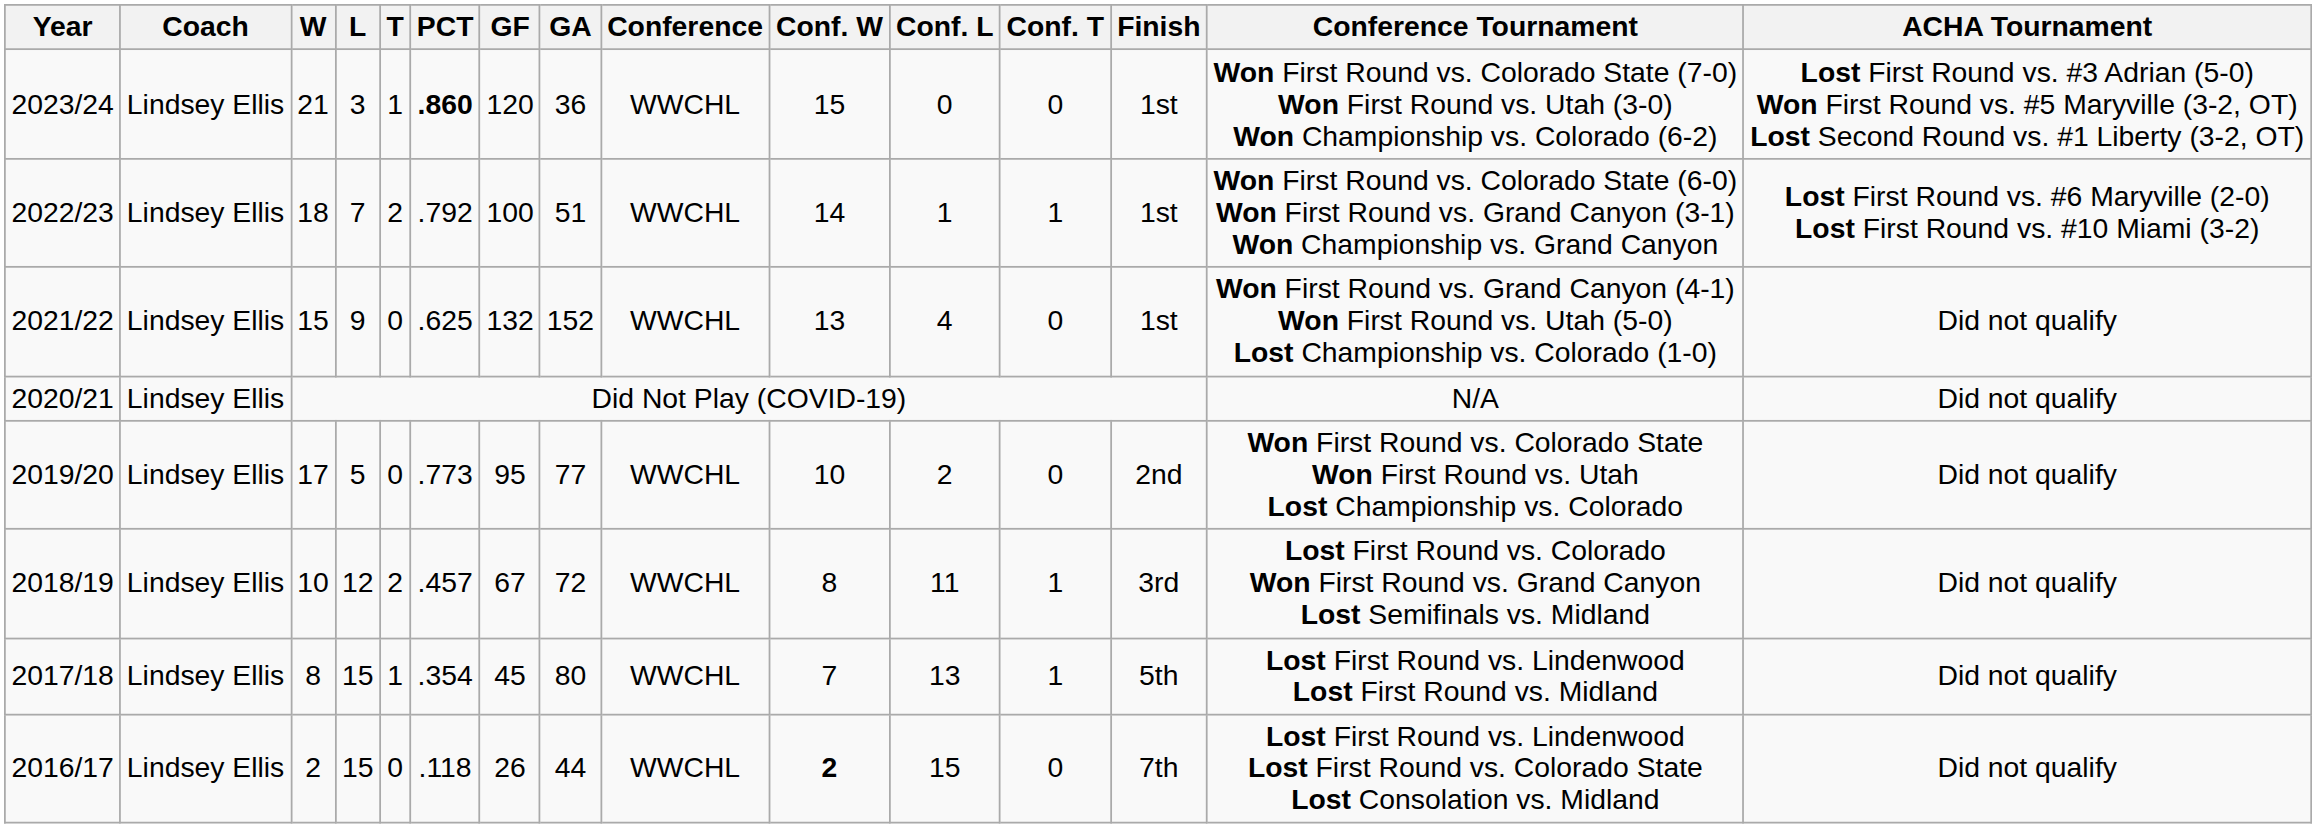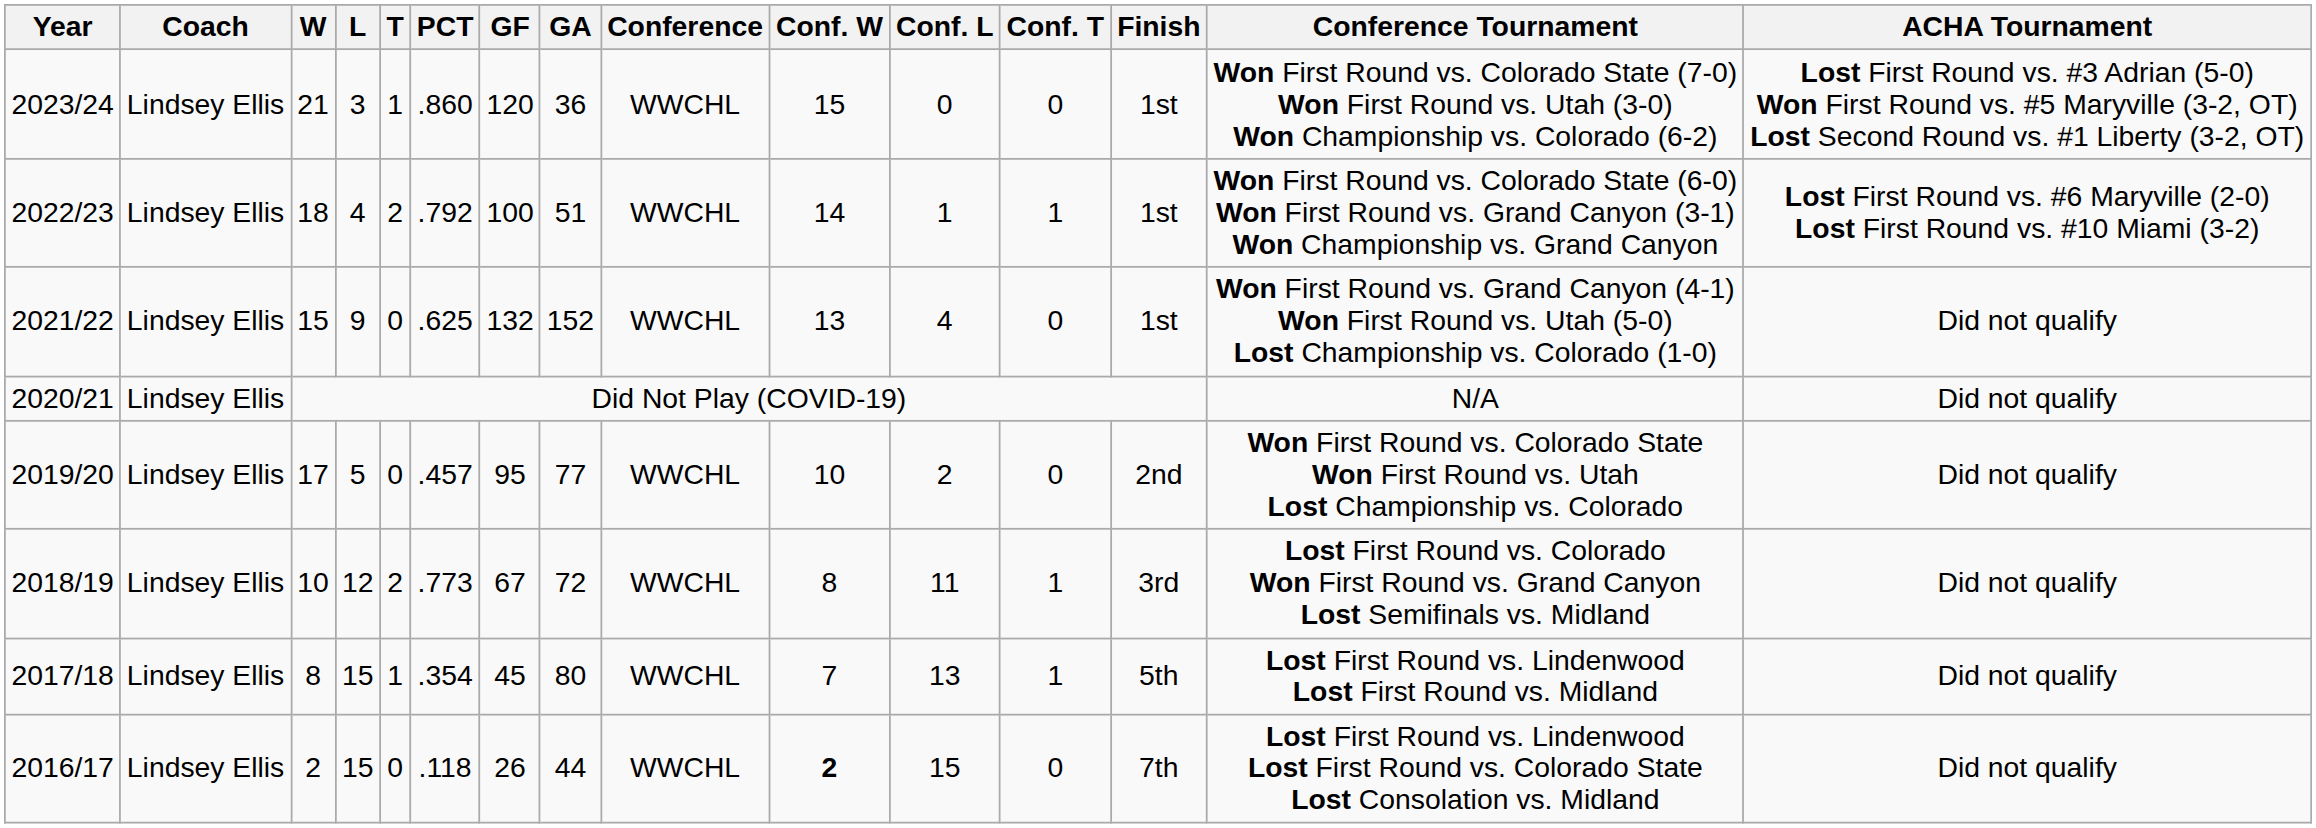(445, 103) bold -> (445, 103) normal
(358, 212) 7 -> (358, 212) 4
(445, 474) .773 -> (445, 474) .457
(445, 583) .457 -> (445, 583) .773
